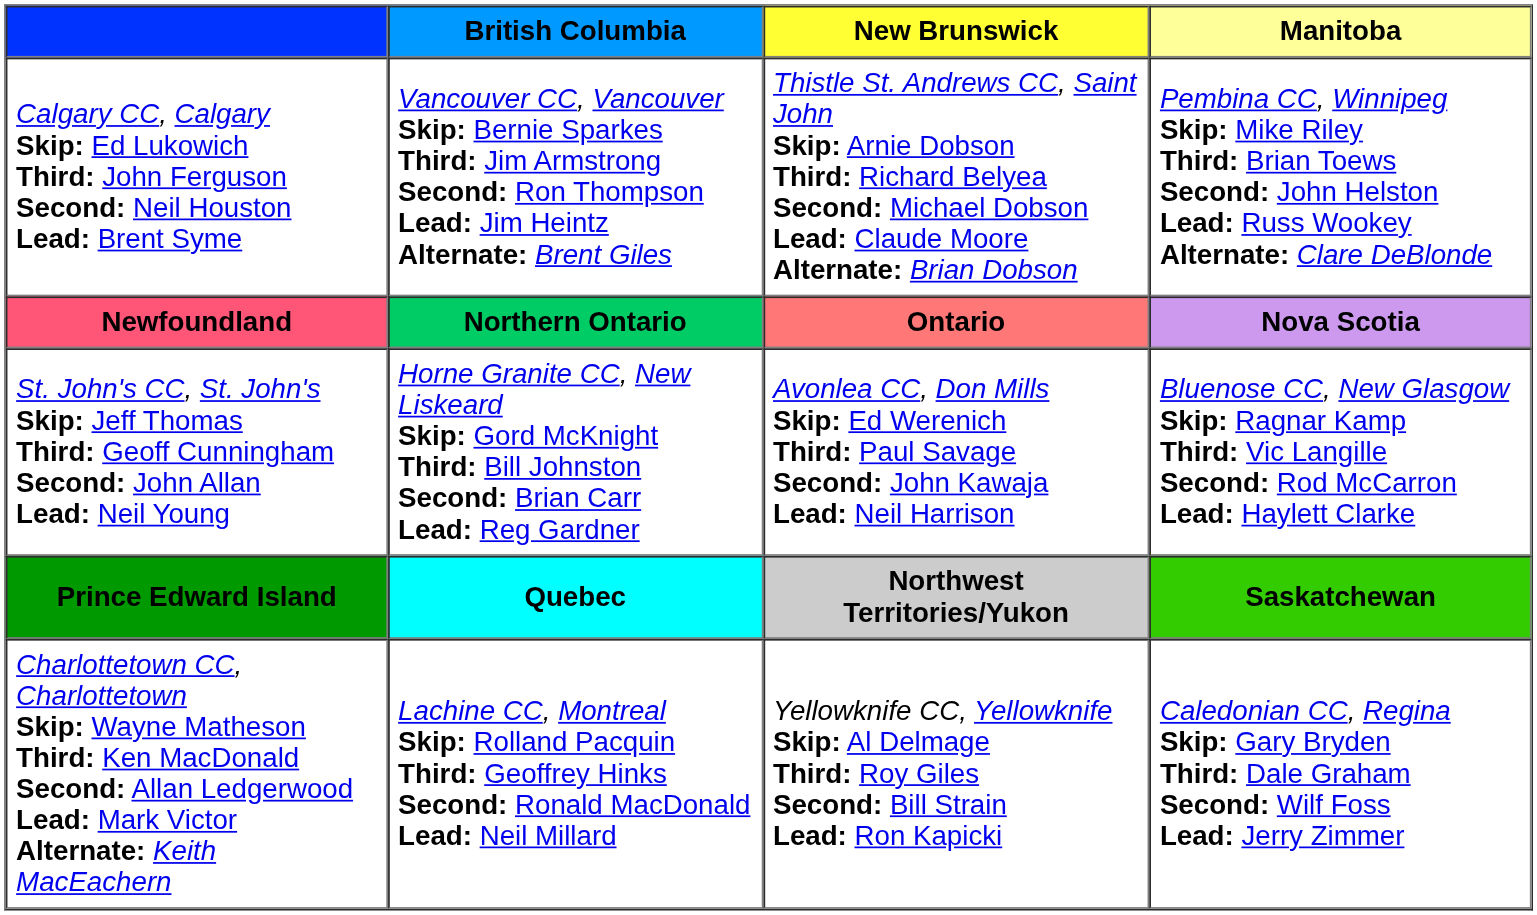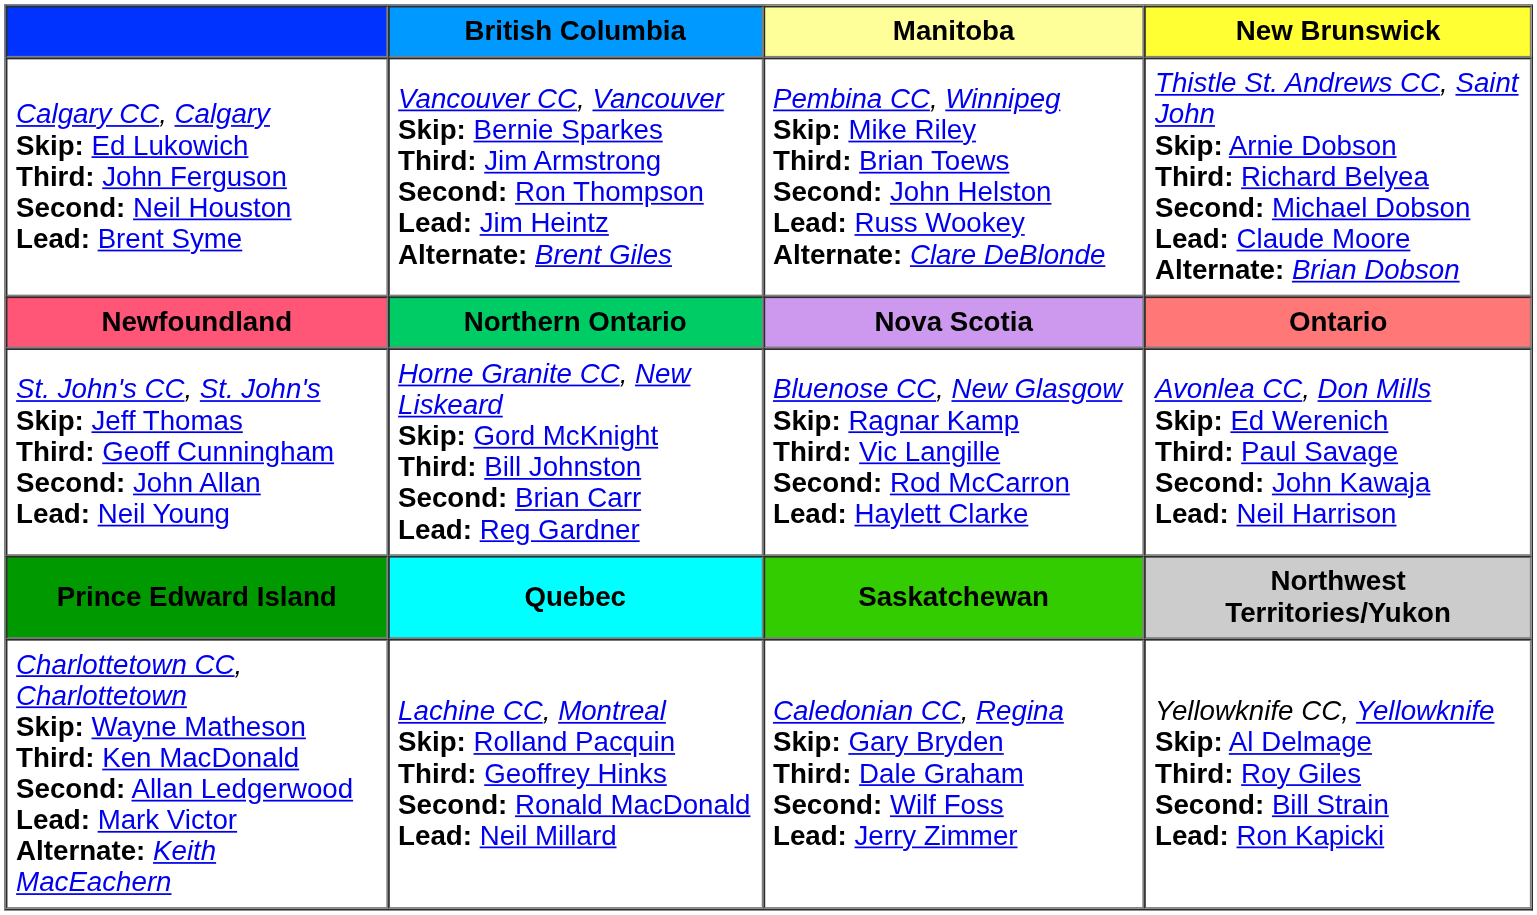columns swapped: (1341, 31) <-> (956, 31)
